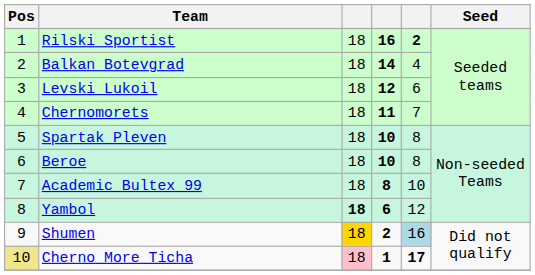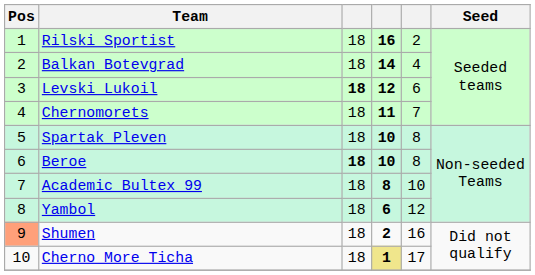(416, 41) bold -> (416, 41) normal
(357, 89) normal -> (357, 89) bold
(357, 162) normal -> (357, 162) bold
(357, 210) bold -> (357, 210) normal
(21, 234) no background -> (21, 234) lightsalmon background
(357, 234) gold background -> (357, 234) no background
(416, 234) lightblue background -> (416, 234) no background
(21, 258) khaki background -> (21, 258) no background
(357, 258) pink background -> (357, 258) no background
(387, 258) no background -> (387, 258) khaki background
(416, 258) bold -> (416, 258) normal
